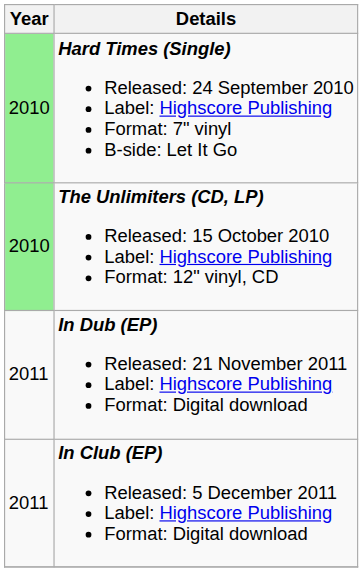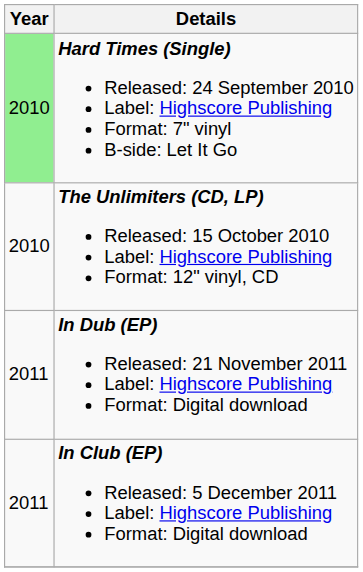(29, 246) lightgreen background -> (29, 246) no background
